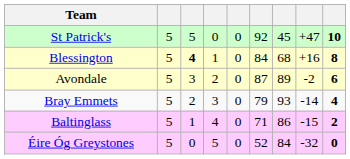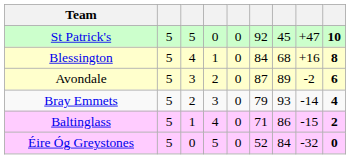(192, 57) bold -> (192, 57) normal
